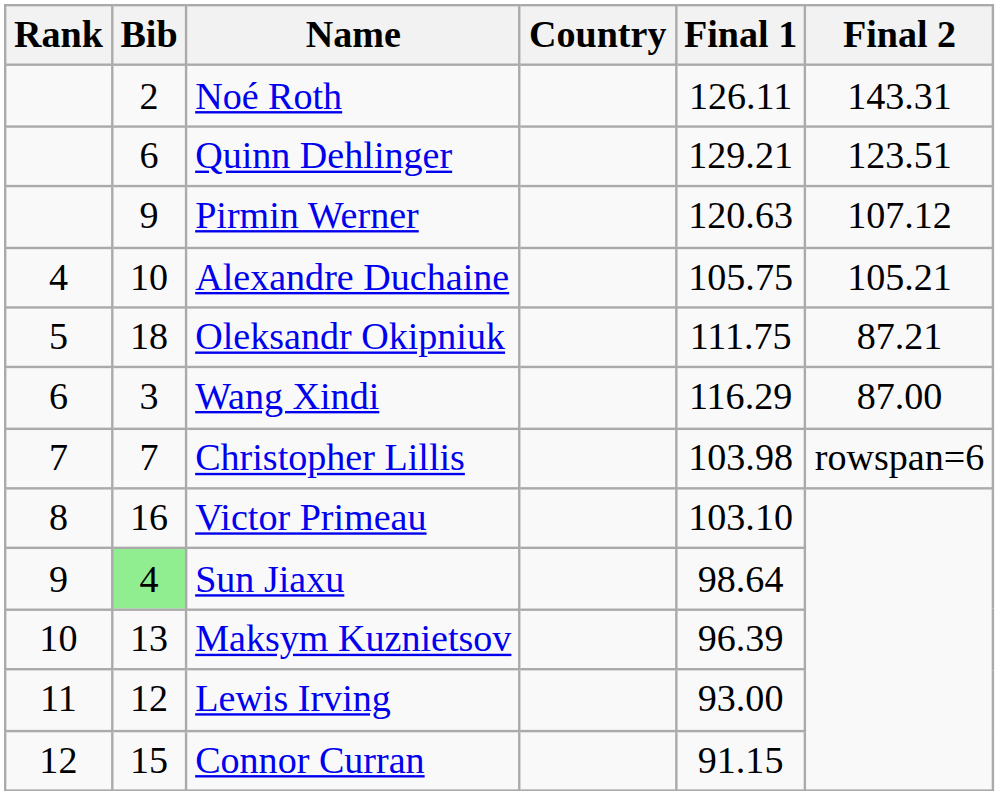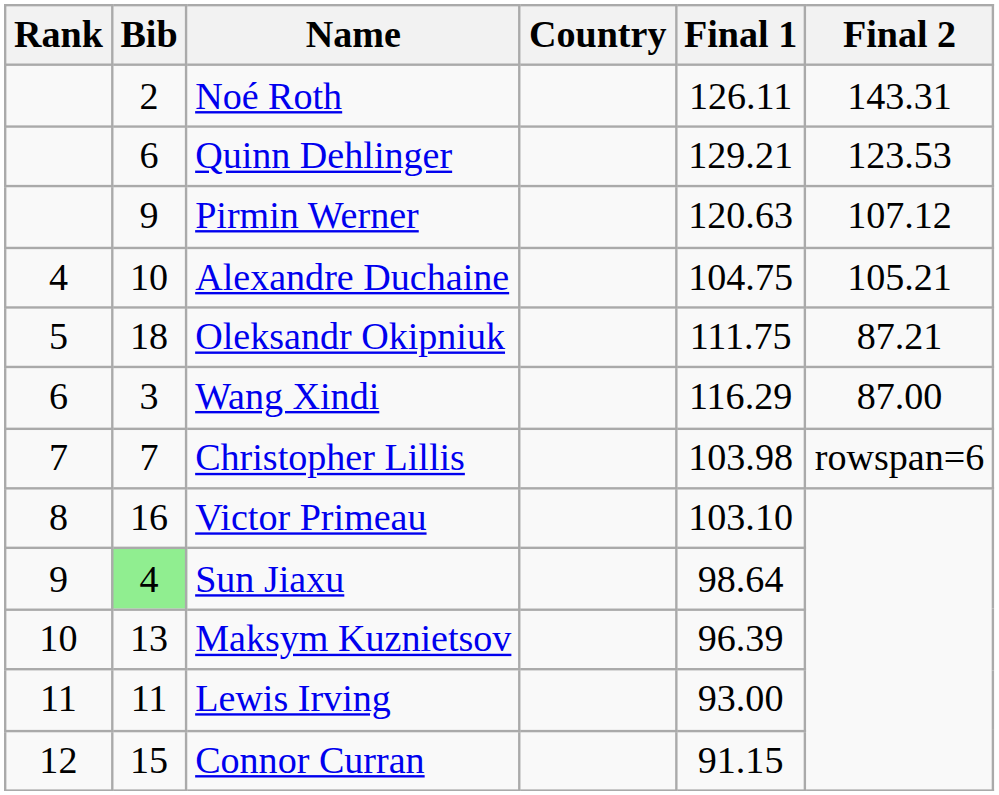(900, 155) 123.51 -> (900, 155) 123.53
(741, 276) 105.75 -> (741, 276) 104.75
(149, 699) 12 -> (149, 699) 11
